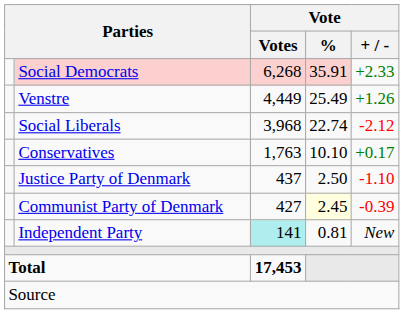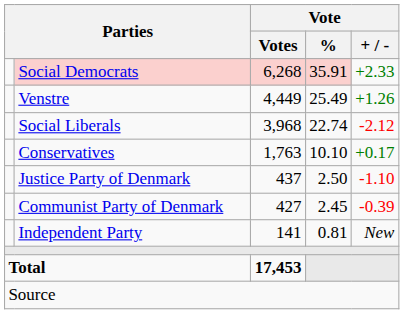(333, 206) lightyellow background -> (333, 206) no background
(289, 233) paleturquoise background -> (289, 233) no background
